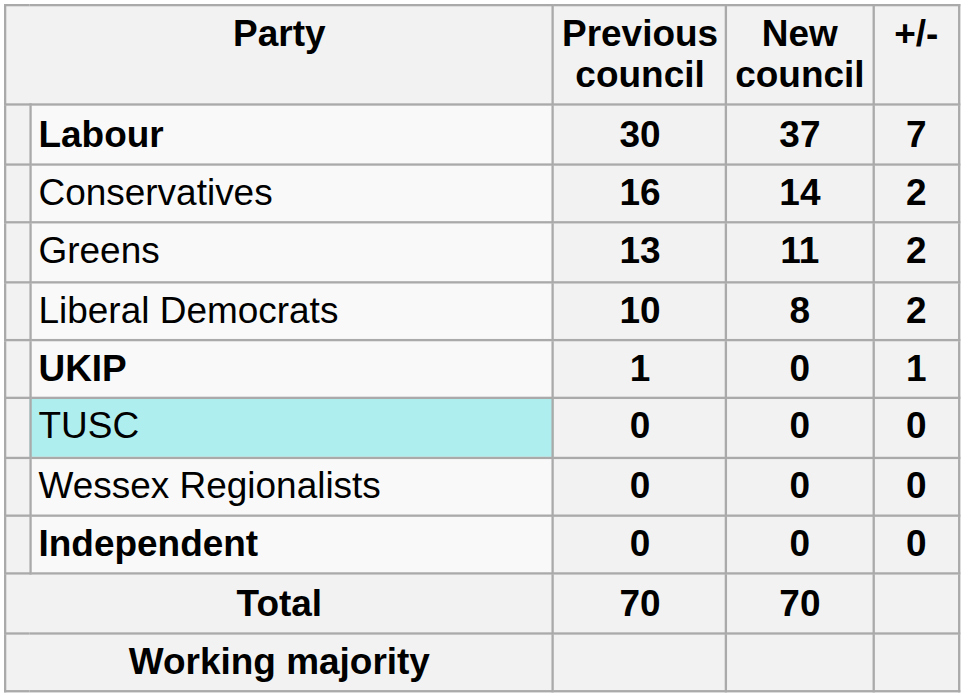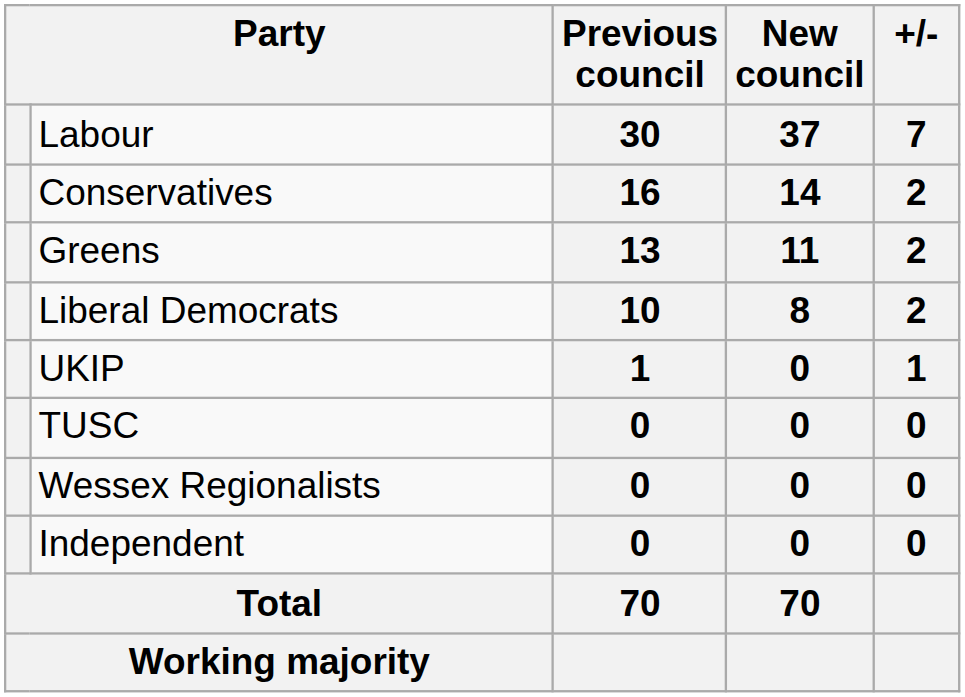(101, 134) bold -> (96, 134) normal
(83, 368) bold -> (82, 368) normal
(89, 427) paleturquoise background -> (89, 427) no background
(148, 544) bold -> (141, 544) normal
